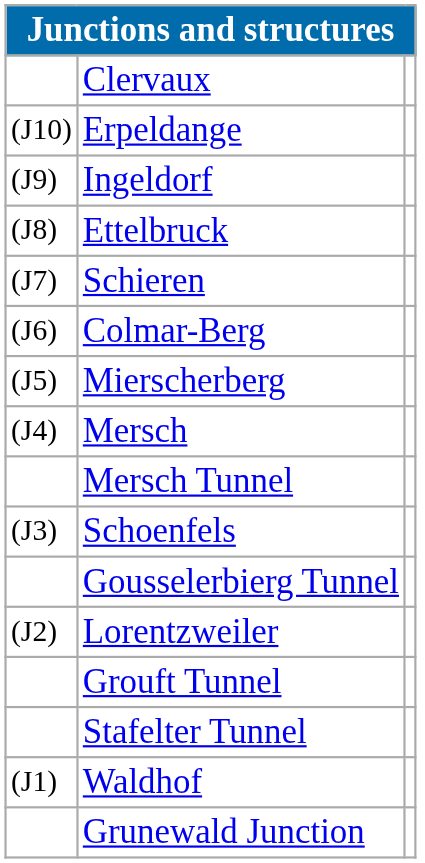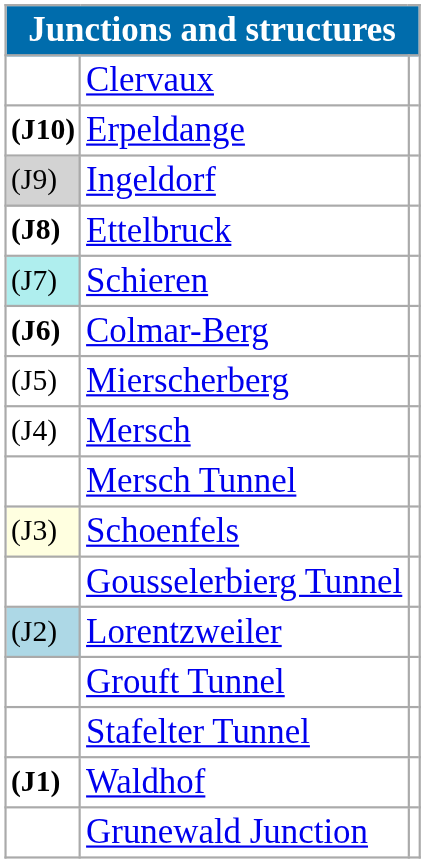(41, 129) normal -> (43, 129) bold
(34, 179) no background -> (34, 179) lightgrey background
(34, 230) normal -> (36, 230) bold
(34, 280) no background -> (34, 280) paleturquoise background
(34, 330) normal -> (36, 330) bold
(34, 530) no background -> (34, 530) lightyellow background
(34, 631) no background -> (34, 631) lightblue background
(34, 781) normal -> (36, 781) bold
